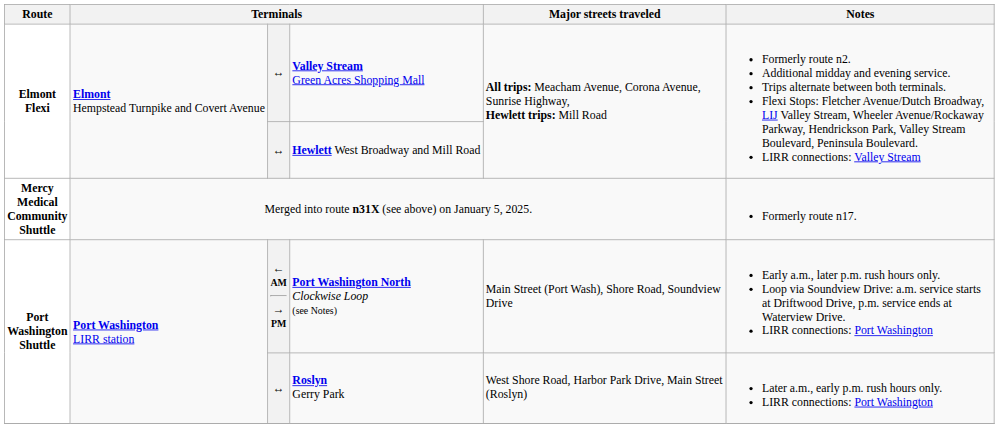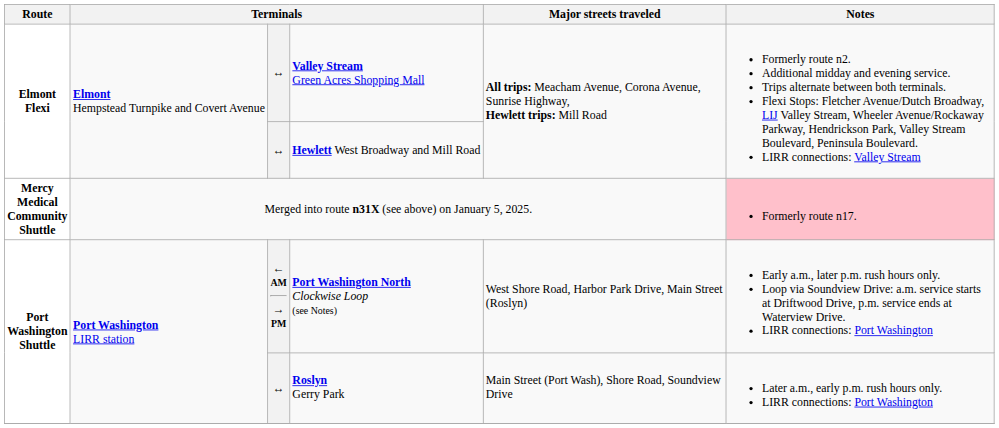(860, 216) no background -> (860, 216) pink background
(603, 296) Main Street (Port Wash), Shore Road, Soundview Drive -> (604, 296) West Shore Road, Harbor Park Drive, Main Street (Roslyn)
(604, 388) West Shore Road, Harbor Park Drive, Main Street (Roslyn) -> (603, 388) Main Street (Port Wash), Shore Road, Soundview Drive
